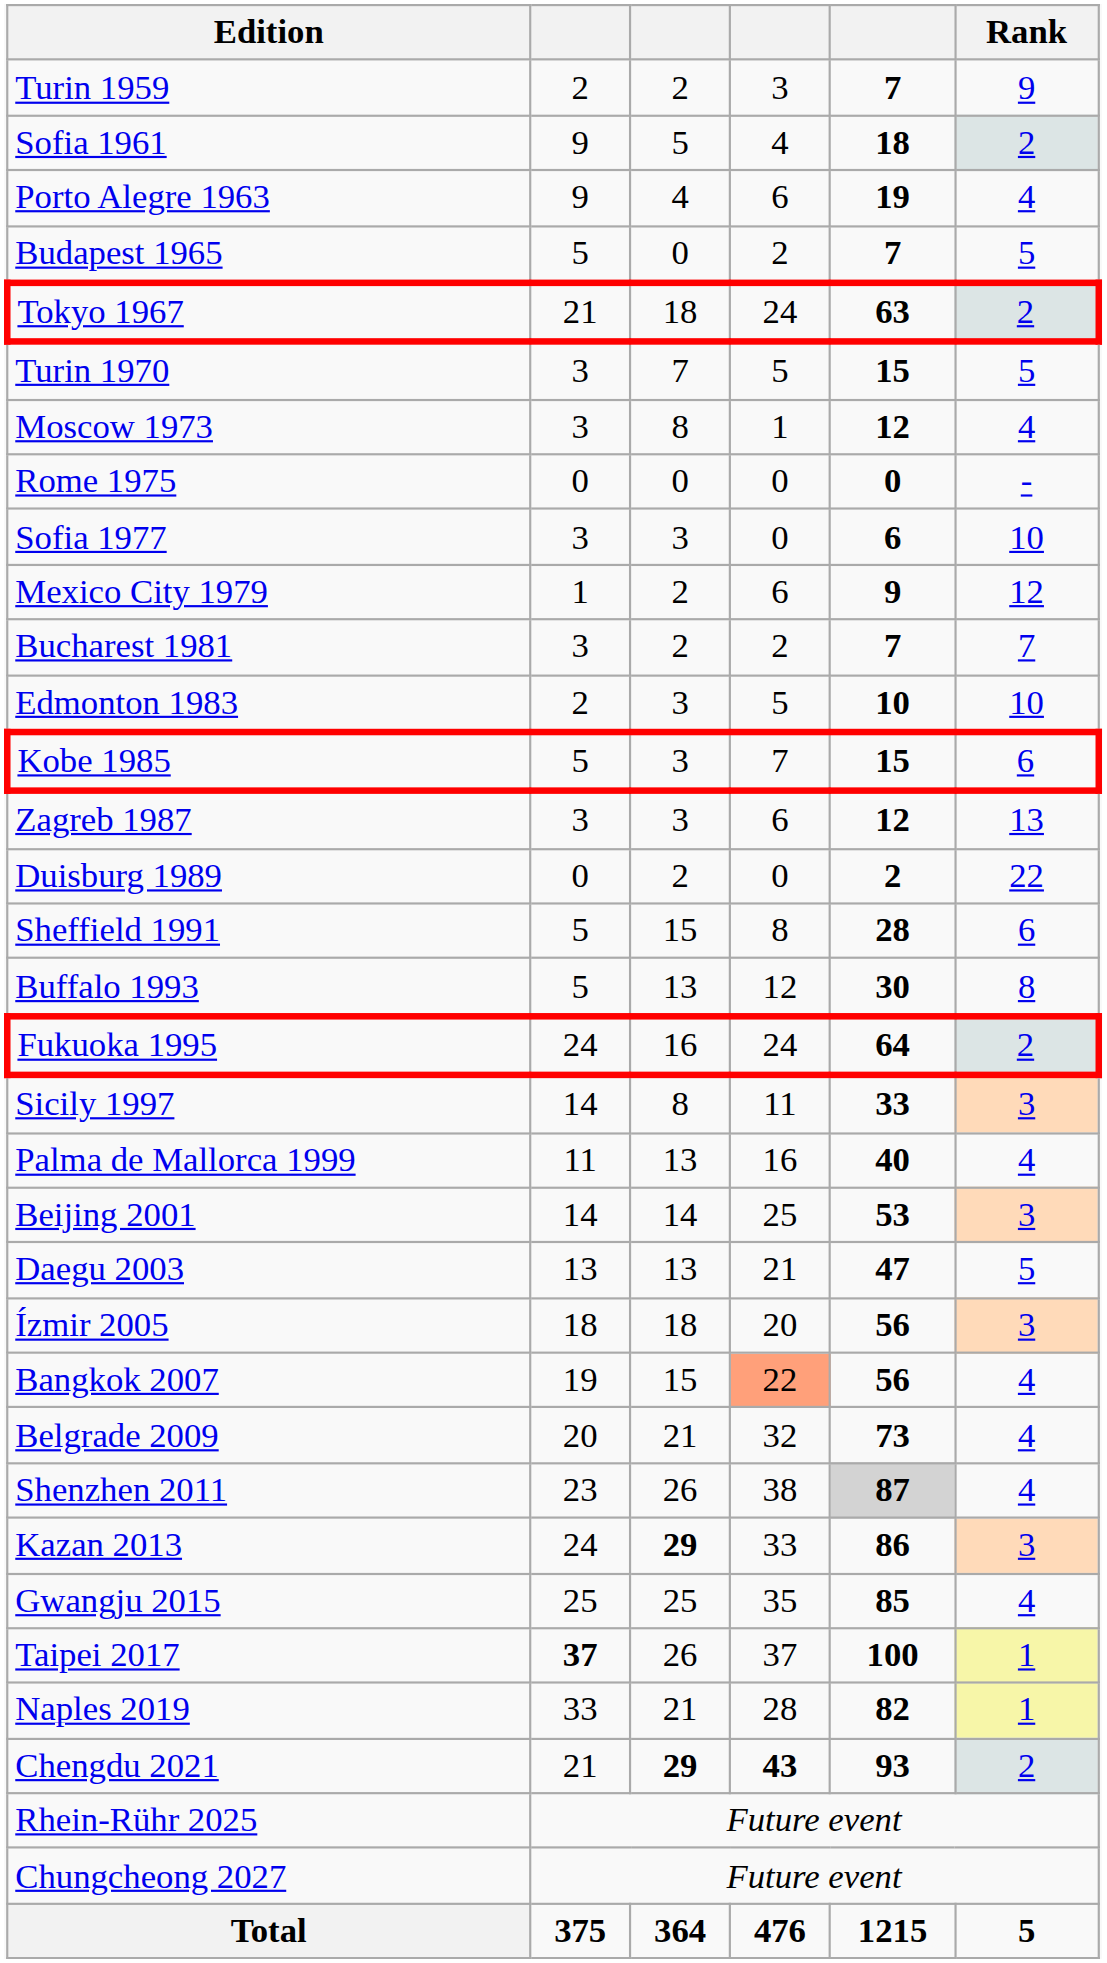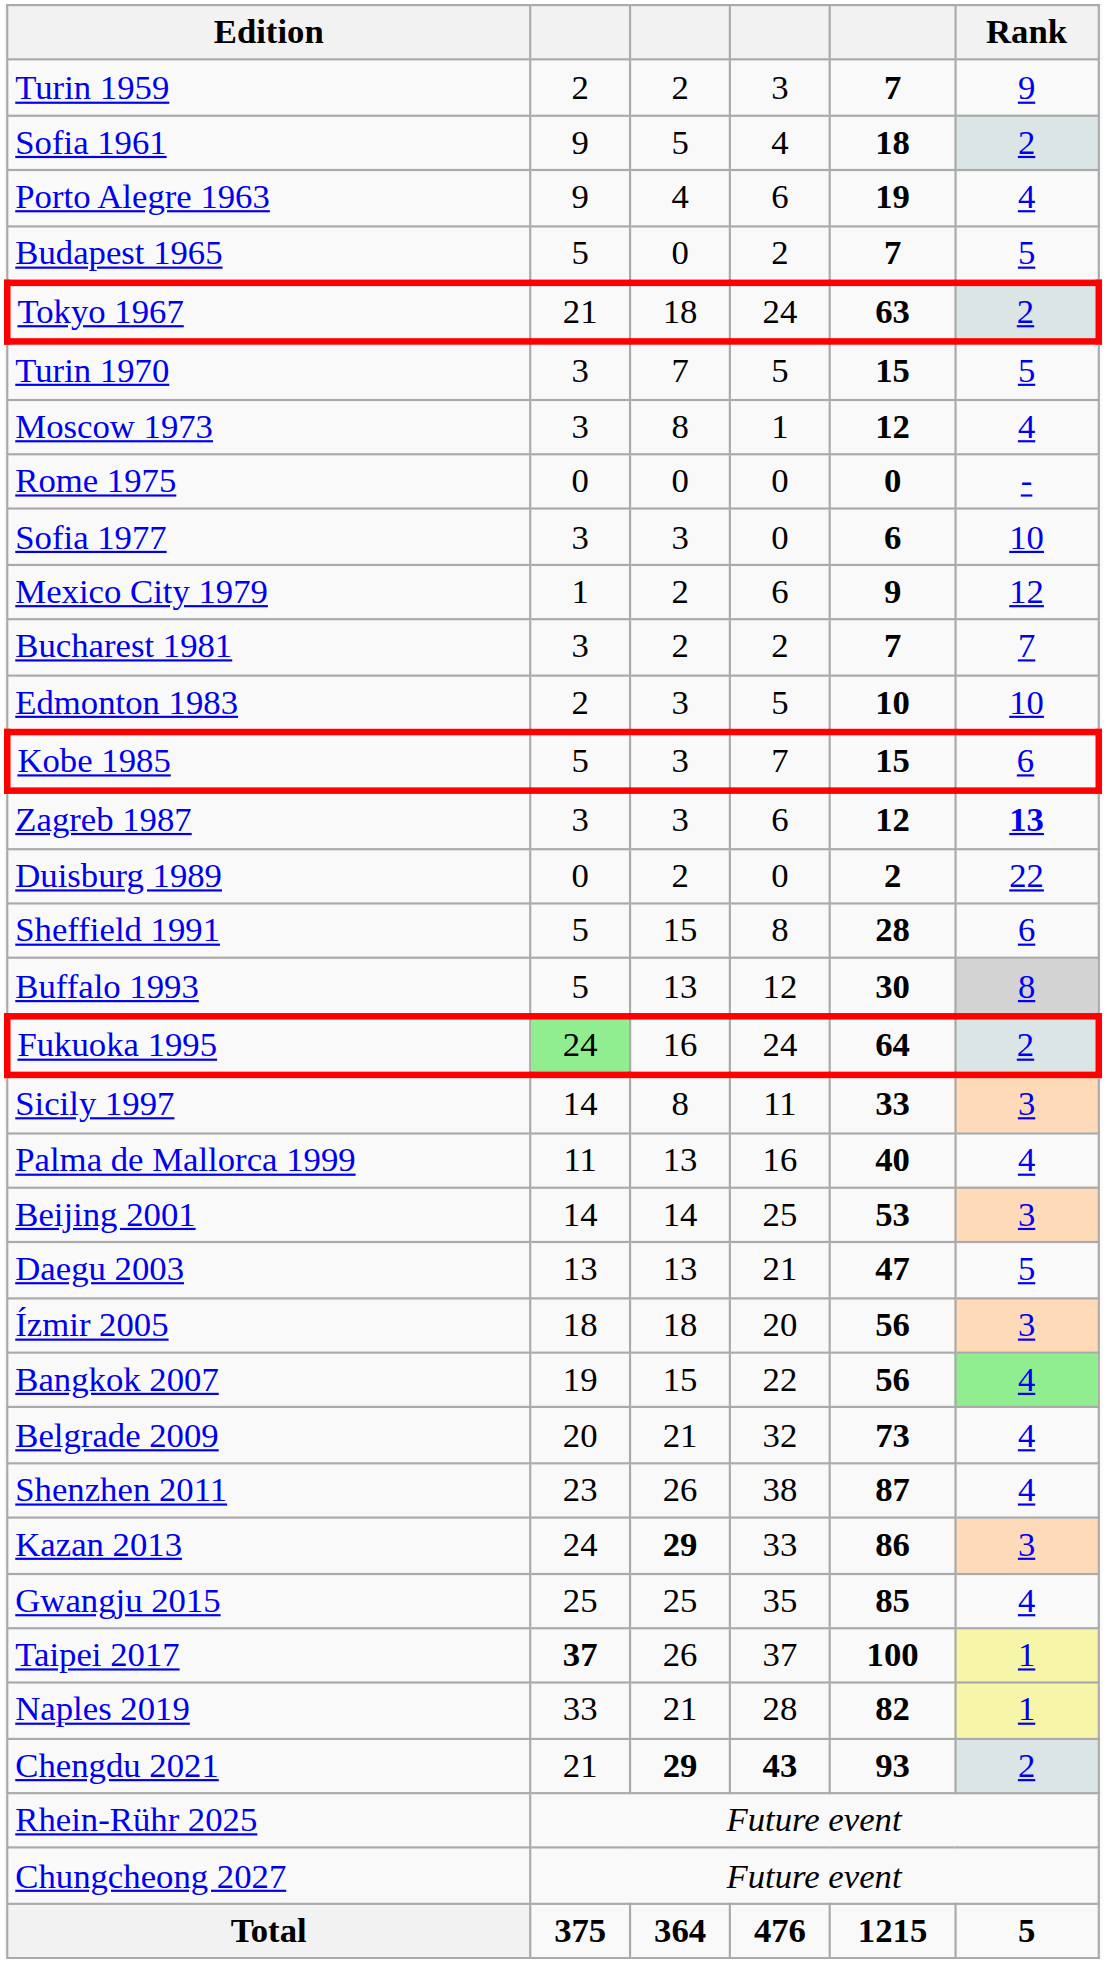(1027, 820) normal -> (1027, 820) bold
(1027, 985) no background -> (1027, 985) lightgrey background
(580, 1044) no background -> (580, 1044) lightgreen background
(780, 1379) lightsalmon background -> (780, 1379) no background
(1027, 1379) no background -> (1027, 1379) lightgreen background
(893, 1489) lightgrey background -> (893, 1489) no background
